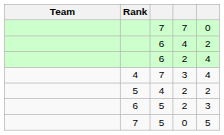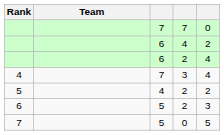columns swapped: (135, 12) <-> (62, 12)
